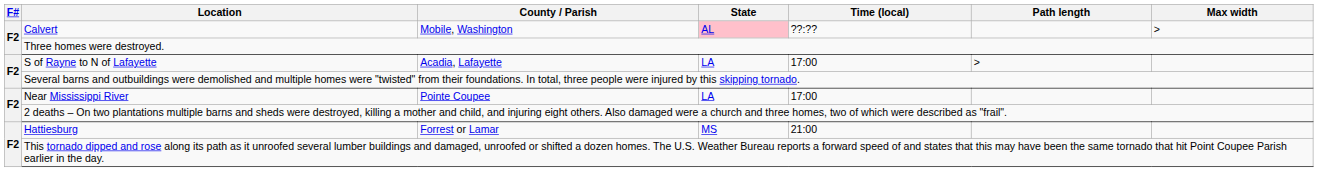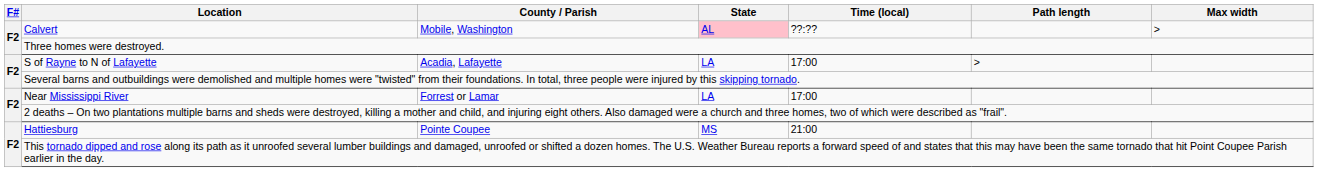(455, 96) Pointe Coupee -> (460, 96) Forrest or Lamar
(460, 130) Forrest or Lamar -> (455, 130) Pointe Coupee
